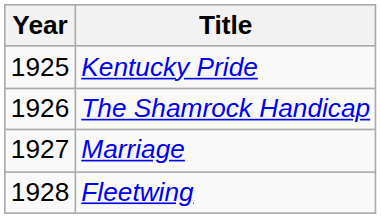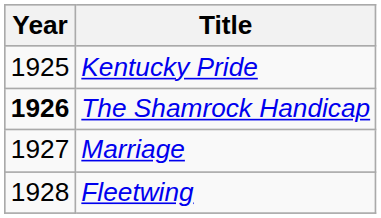(40, 108) normal -> (40, 108) bold
